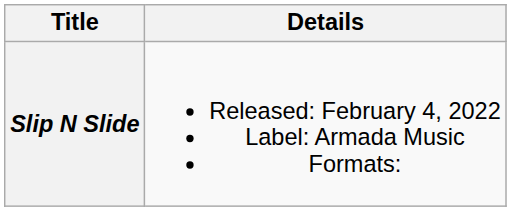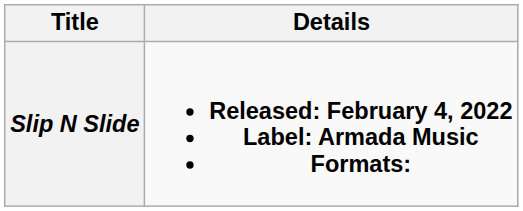(326, 137) normal -> (331, 137) bold
